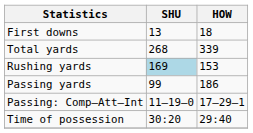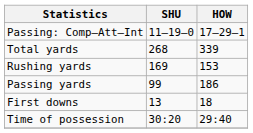rows swapped: (43, 32) <-> (75, 102)
(158, 67) lightblue background -> (158, 67) no background
